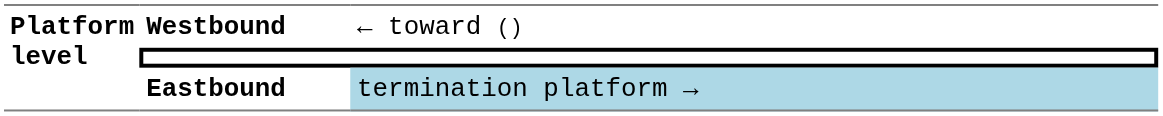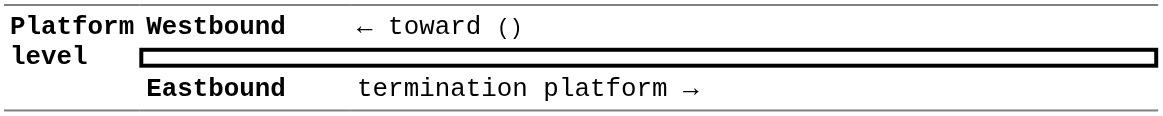(528, 89) lightblue background -> (528, 89) no background
